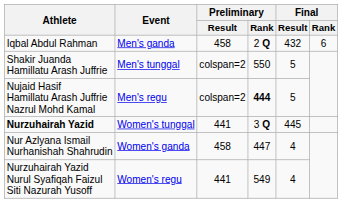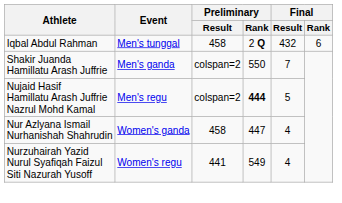(146, 44) Men's ganda -> (148, 44) Men's tunggal
(148, 65) Men's tunggal -> (146, 65) Men's ganda
(293, 65) 5 -> (288, 65) 7
- row: (50, 125)
